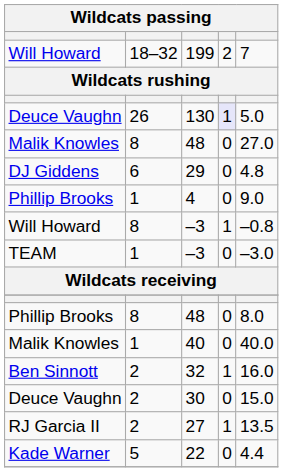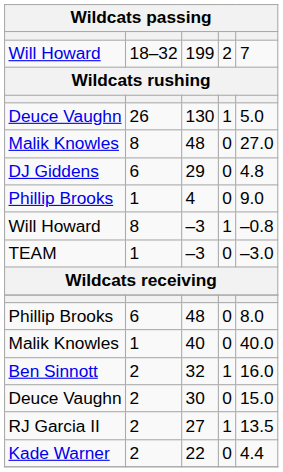(227, 116) lavender background -> (227, 116) no background
(134, 316) 8 -> (134, 316) 6
(134, 453) 5 -> (134, 453) 2
